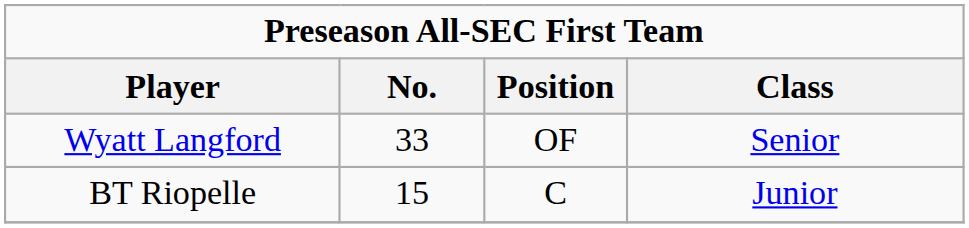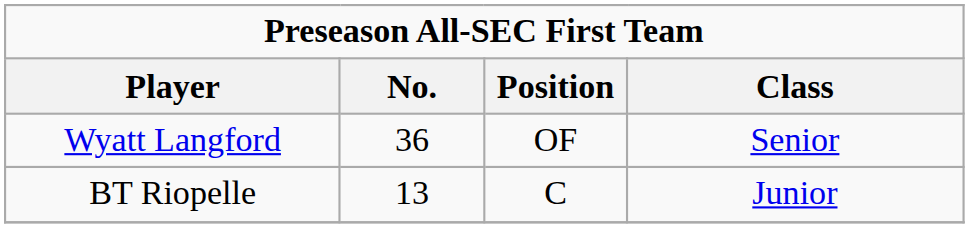(412, 139) 33 -> (412, 139) 36
(412, 193) 15 -> (412, 193) 13
